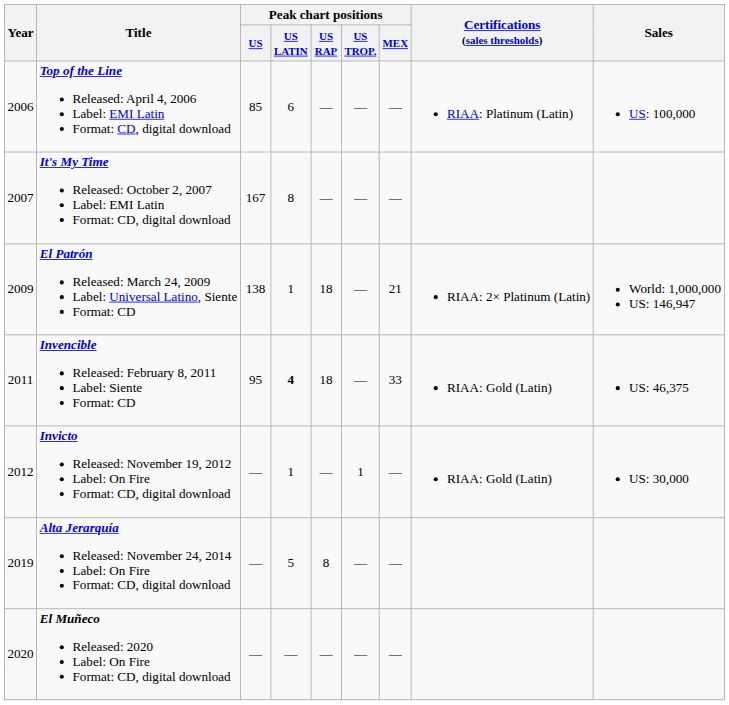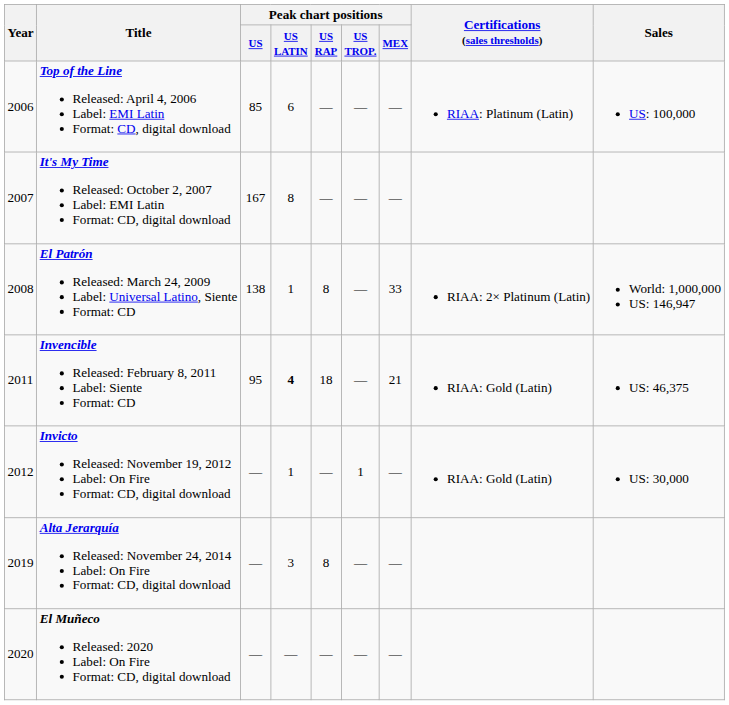(21, 289) 2009 -> (21, 289) 2008
(326, 289) 18 -> (326, 289) 8
(395, 289) 21 -> (395, 289) 33
(395, 380) 33 -> (395, 380) 21
(291, 563) 5 -> (291, 563) 3
